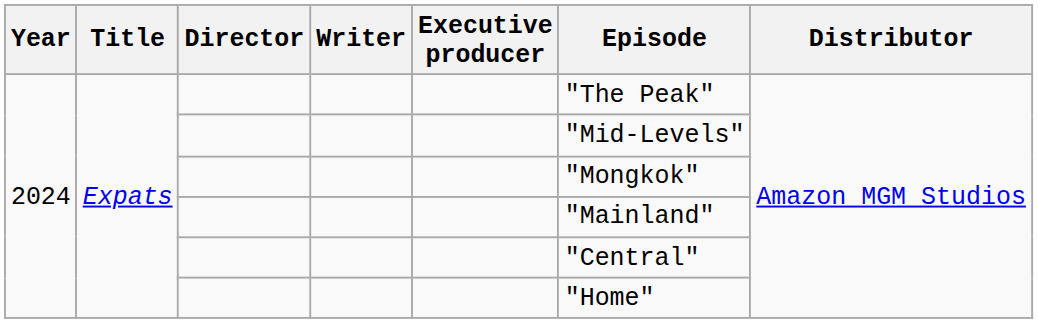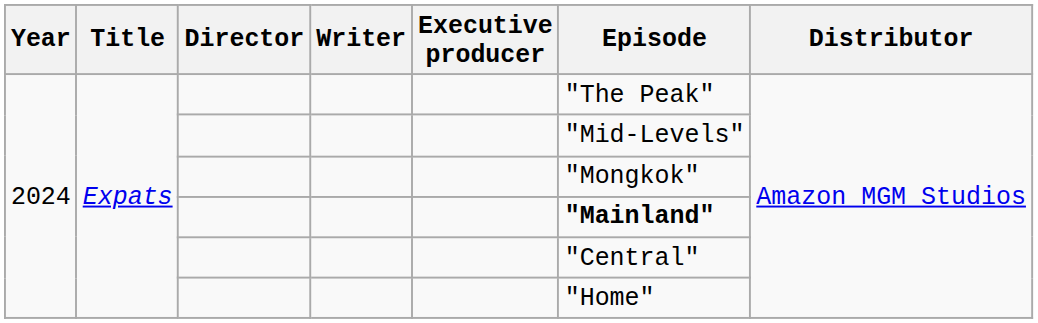(640, 217) normal -> (640, 217) bold
